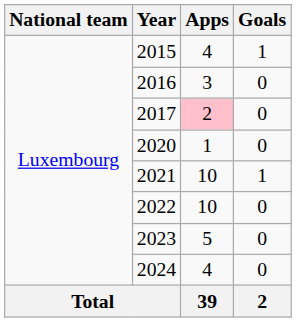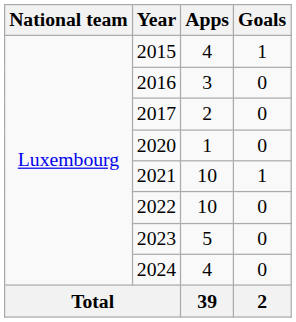(207, 113) pink background -> (207, 113) no background
